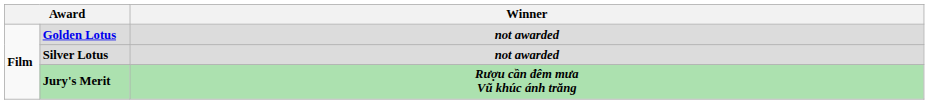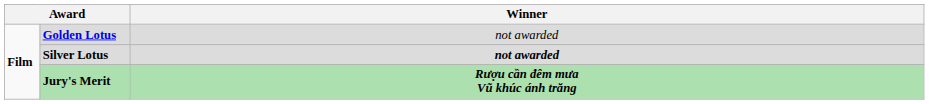(527, 34) bold -> (527, 34) normal
